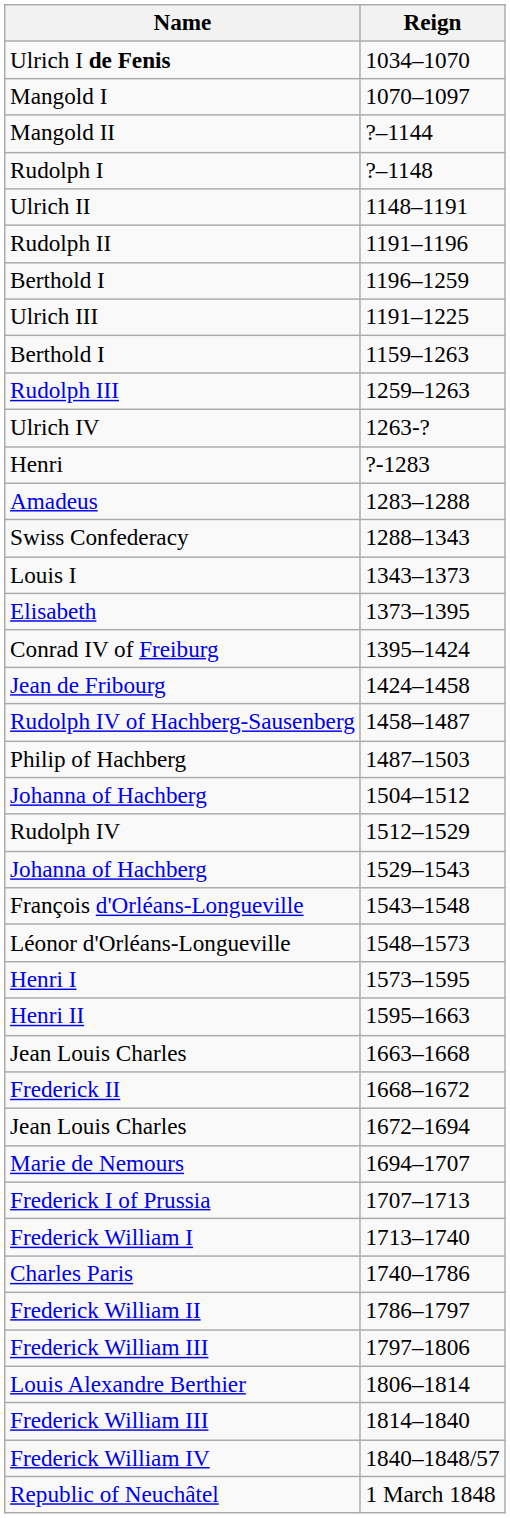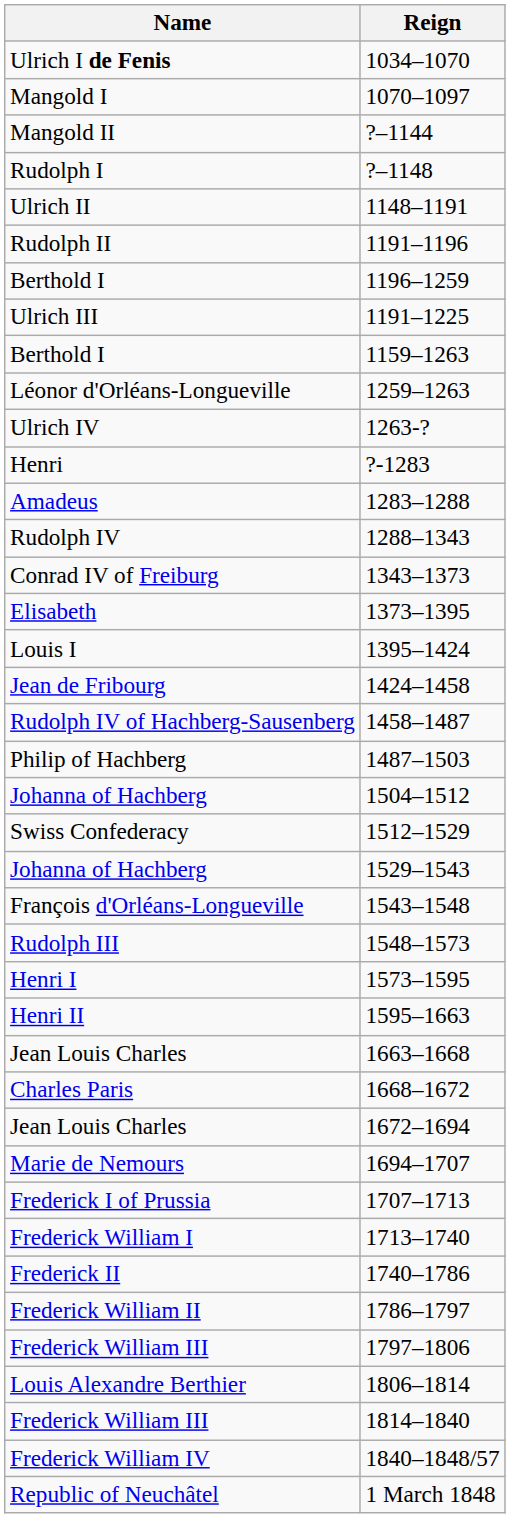(65, 390) Rudolph III -> (150, 390) Léonor d'Orléans-Longueville
(99, 538) Swiss Confederacy -> (65, 538) Rudolph IV
(43, 574) Louis I -> (114, 574) Conrad IV of Freiburg
(114, 648) Conrad IV of Freiburg -> (43, 648) Louis I
(65, 832) Rudolph IV -> (99, 832) Swiss Confederacy
(150, 942) Léonor d'Orléans-Longueville -> (65, 942) Rudolph III
(65, 1089) Frederick II -> (72, 1089) Charles Paris
(72, 1273) Charles Paris -> (65, 1273) Frederick II
